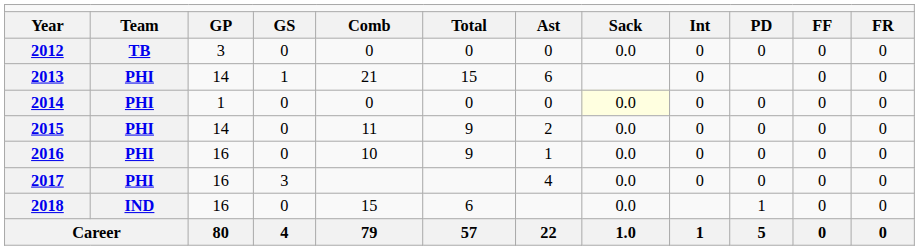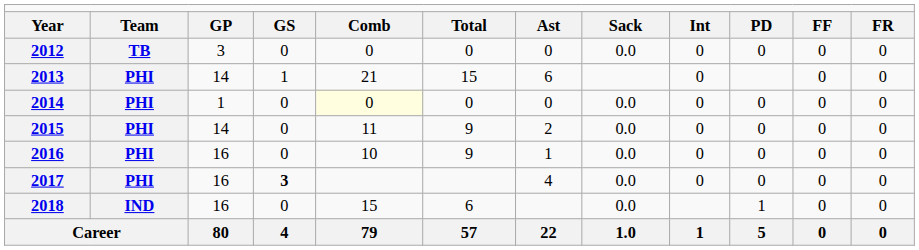(369, 102) no background -> (369, 102) lightyellow background
(626, 102) lightyellow background -> (626, 102) no background
(284, 180) normal -> (284, 180) bold
